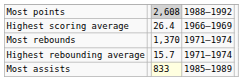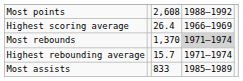(167, 12) lightgrey background -> (167, 12) no background
(208, 40) no background -> (208, 40) lightgrey background
(161, 69) lightyellow background -> (161, 69) no background
